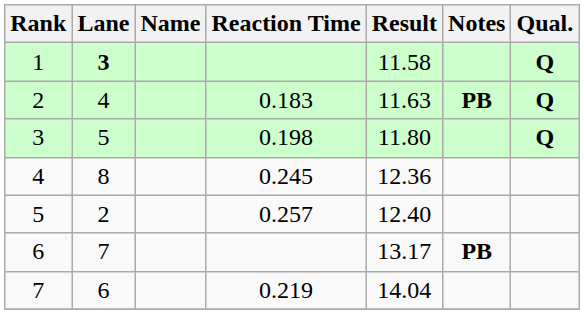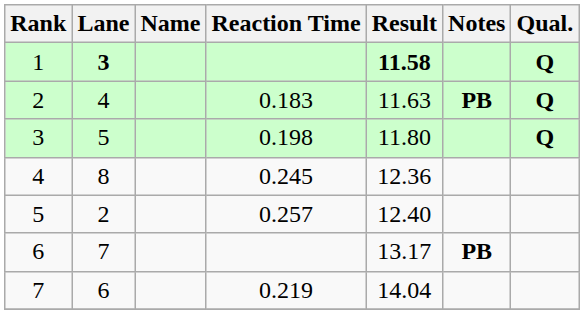(404, 61) normal -> (404, 61) bold
